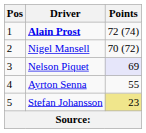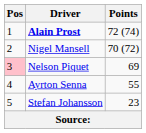(10, 66) no background -> (10, 66) pink background
(134, 66) lavender background -> (134, 66) no background
(134, 102) khaki background -> (134, 102) no background
